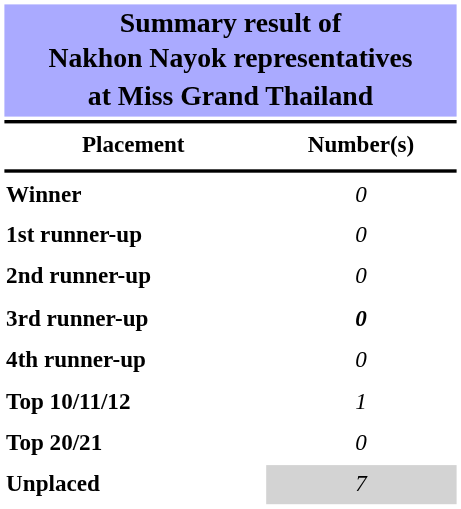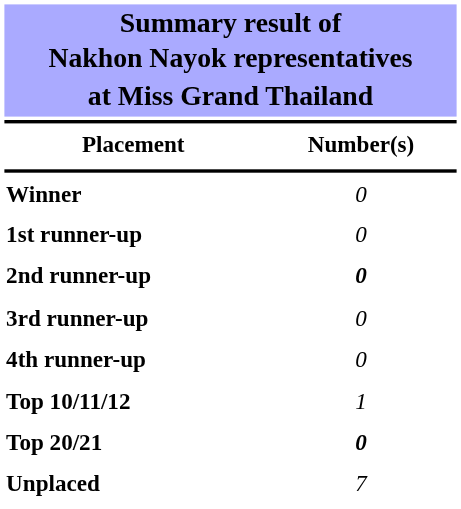(361, 276) normal -> (361, 276) bold
(361, 318) bold -> (361, 318) normal
(361, 442) normal -> (361, 442) bold
(361, 484) lightgrey background -> (361, 484) no background
